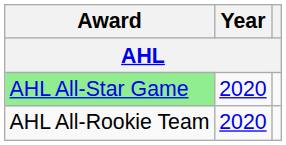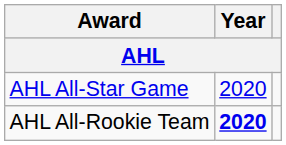(99, 88) lightgreen background -> (99, 88) no background
(243, 122) normal -> (243, 122) bold
